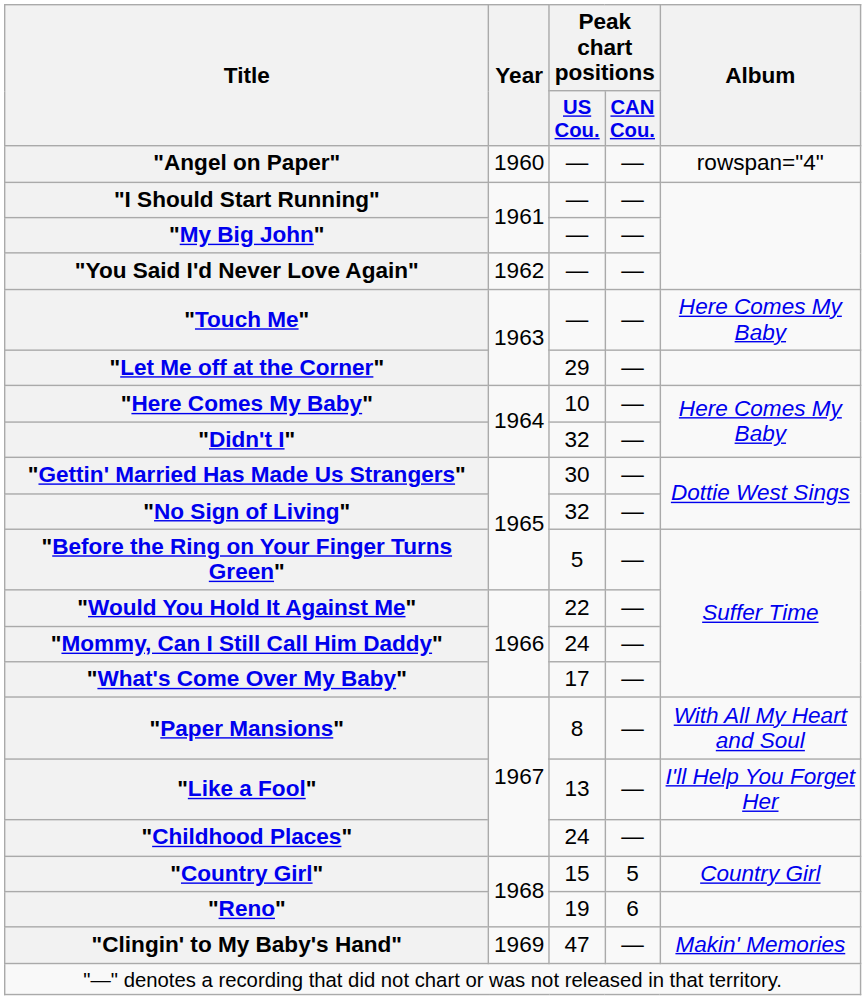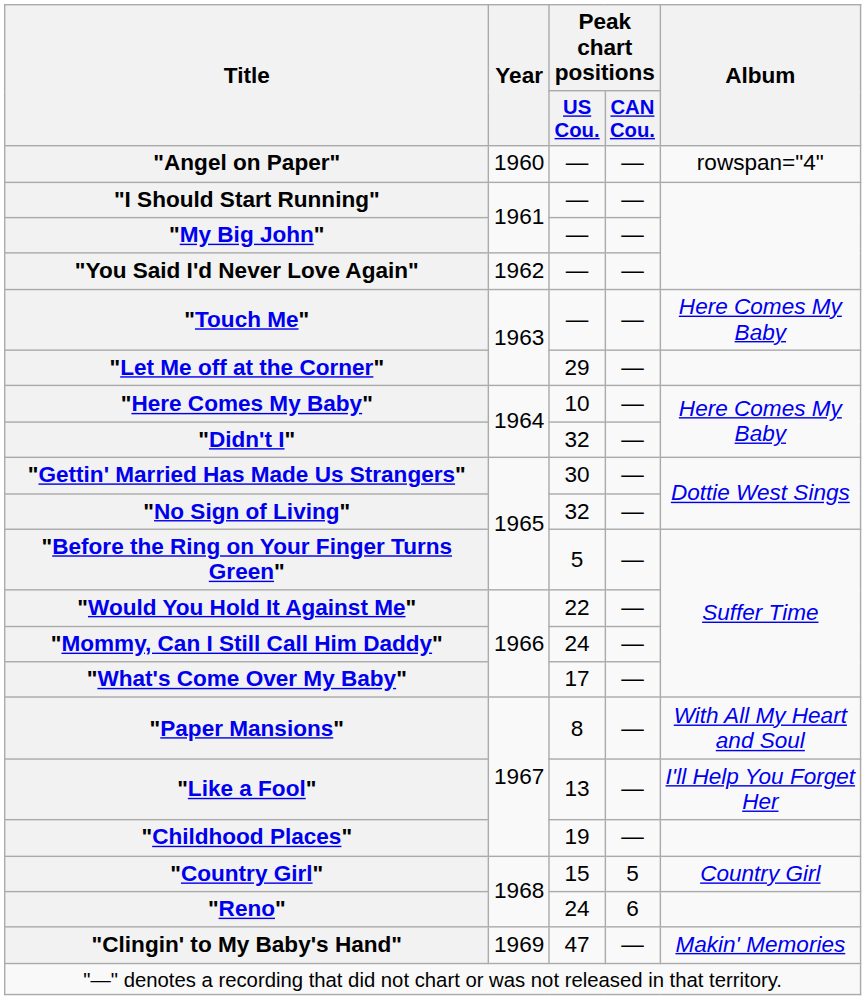(577, 837) 24 -> (577, 837) 19
(577, 909) 19 -> (577, 909) 24
